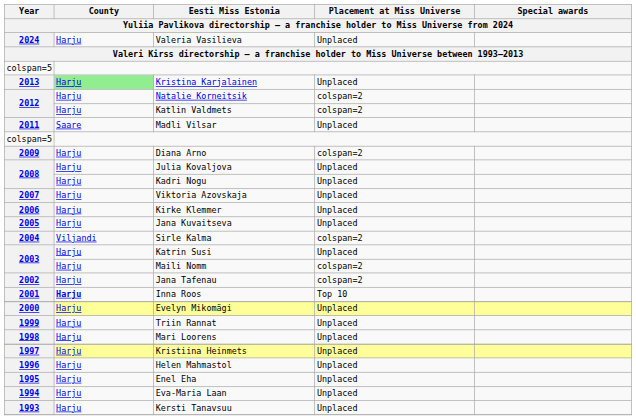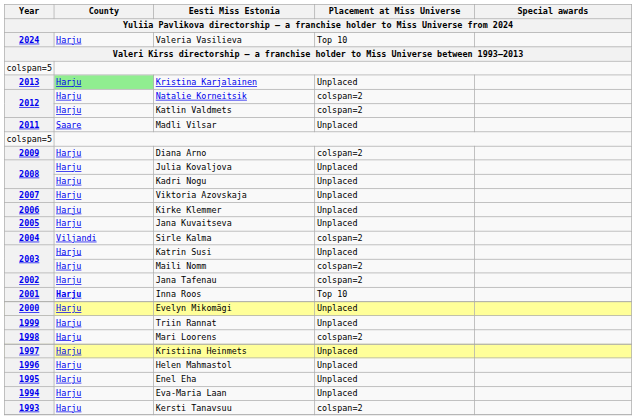(337, 39) Unplaced -> (332, 39) Top 10
(337, 337) Unplaced -> (340, 337) colspan=2
(337, 407) Unplaced -> (340, 407) colspan=2
